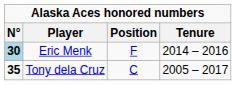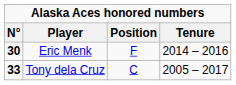(14, 51) lightblue background -> (14, 51) no background
(14, 70) 35 -> (14, 70) 33
